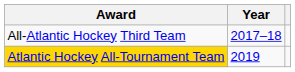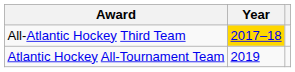(256, 35) no background -> (256, 35) gold background
(116, 56) gold background -> (116, 56) no background
